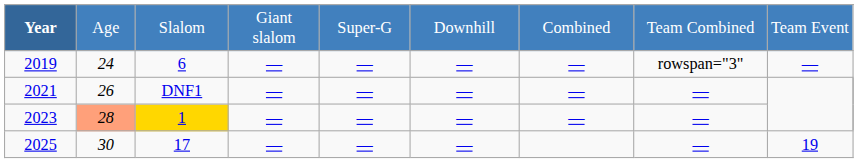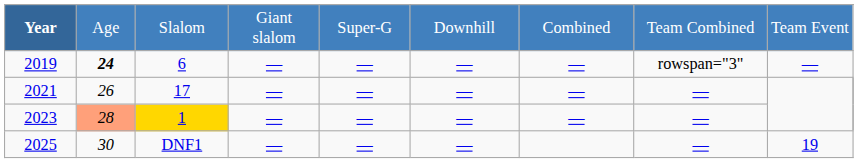(106, 64) normal -> (106, 64) bold
(182, 90) DNF1 -> (182, 90) 17
(182, 144) 17 -> (182, 144) DNF1
